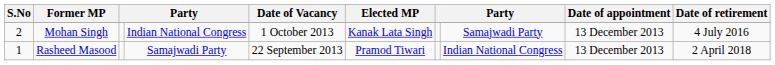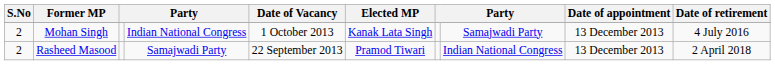(19, 50) 1 -> (19, 50) 2
